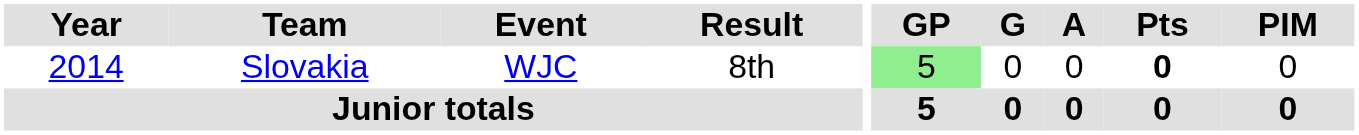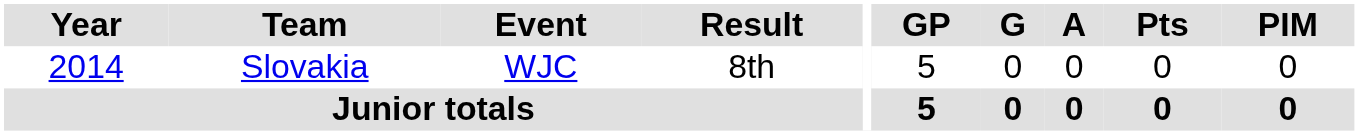(926, 66) lightgreen background -> (926, 66) no background
(1162, 66) bold -> (1162, 66) normal
